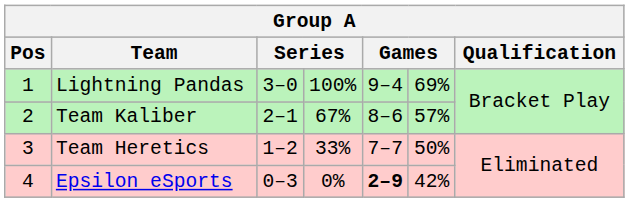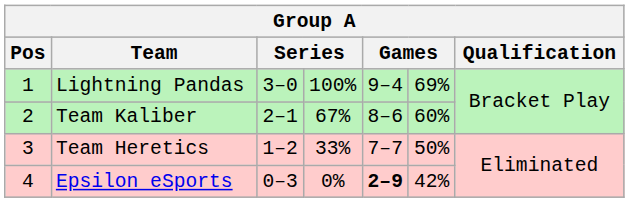(432, 117) 57% -> (432, 117) 60%
